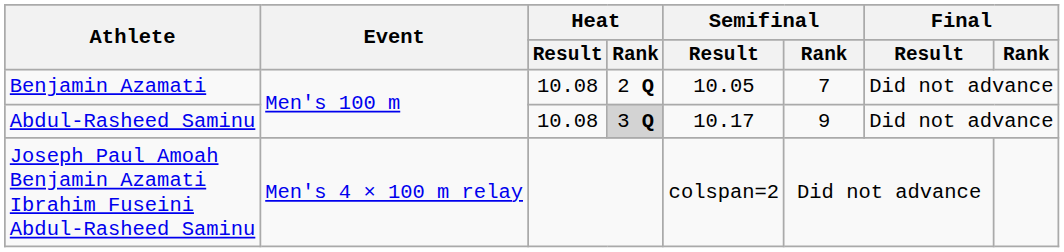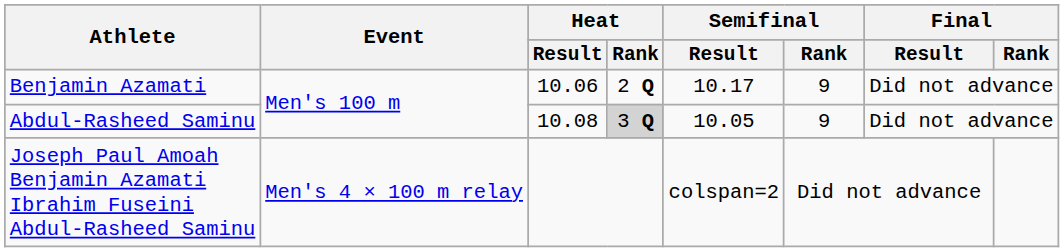(568, 87) 10.08 -> (568, 87) 10.06
(724, 87) 10.05 -> (724, 87) 10.17
(824, 87) 7 -> (824, 87) 9
(724, 121) 10.17 -> (724, 121) 10.05
